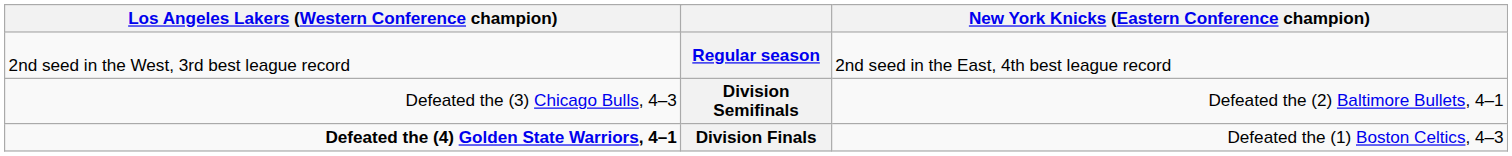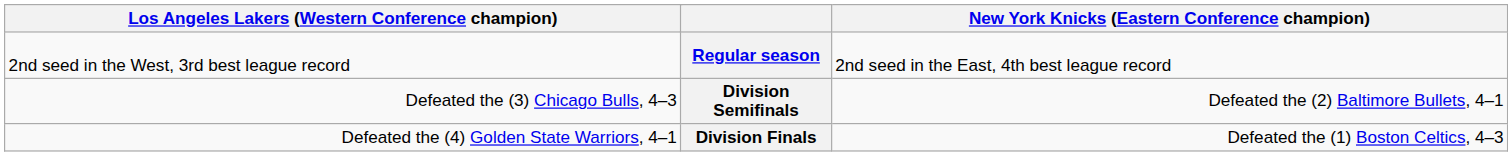(501, 138) bold -> (509, 138) normal
